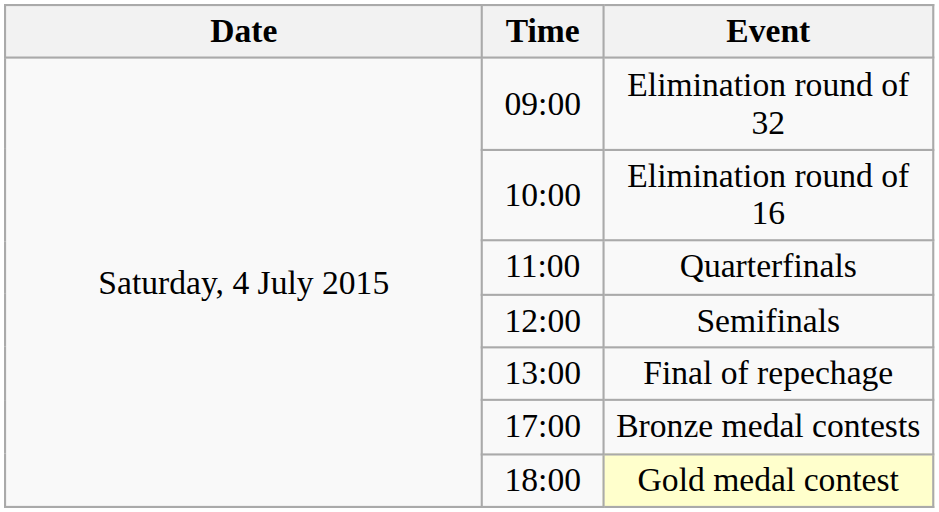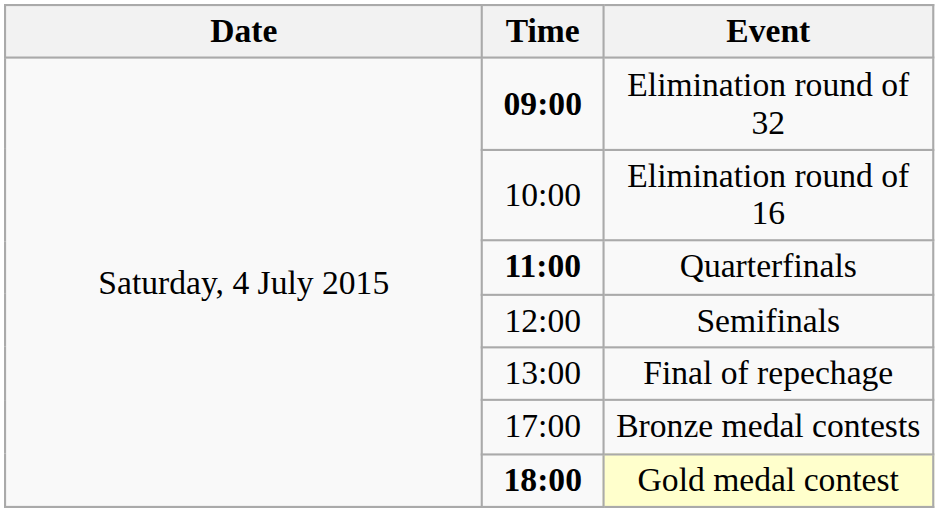(543, 103) normal -> (543, 103) bold
(543, 266) normal -> (543, 266) bold
(543, 479) normal -> (543, 479) bold
